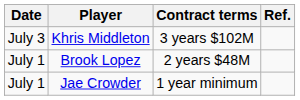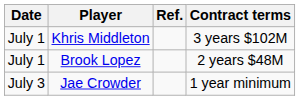columns swapped: (207, 15) <-> (278, 15)
(26, 38) July 3 -> (26, 38) July 1
(26, 83) July 1 -> (26, 83) July 3
